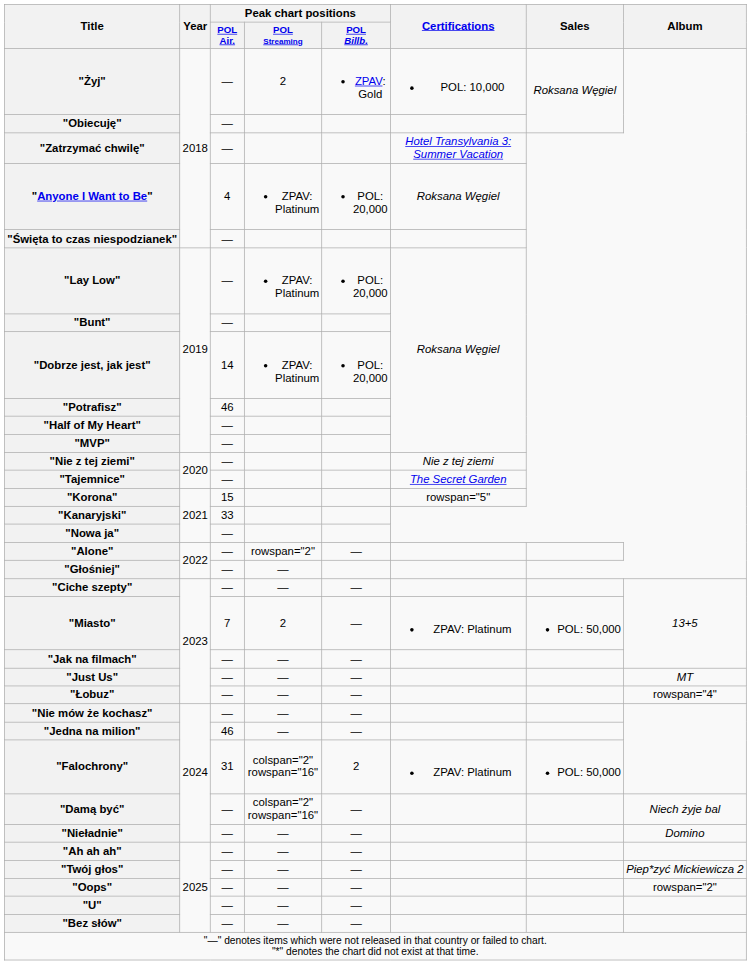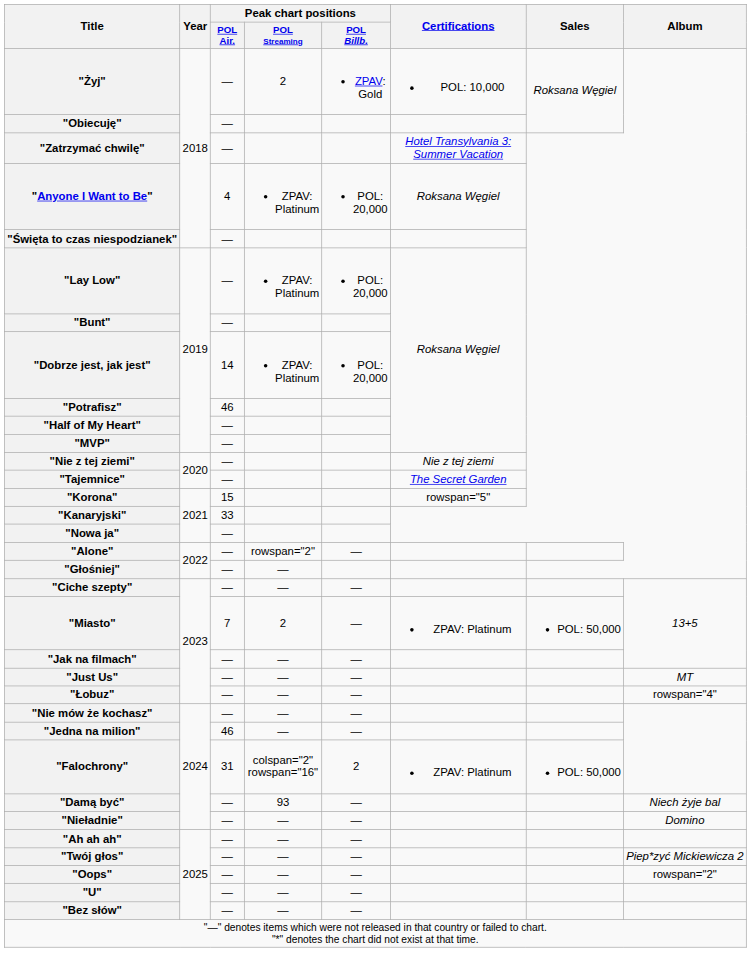(283, 809) colspan="2" rowspan="16" -> (283, 802) 93
